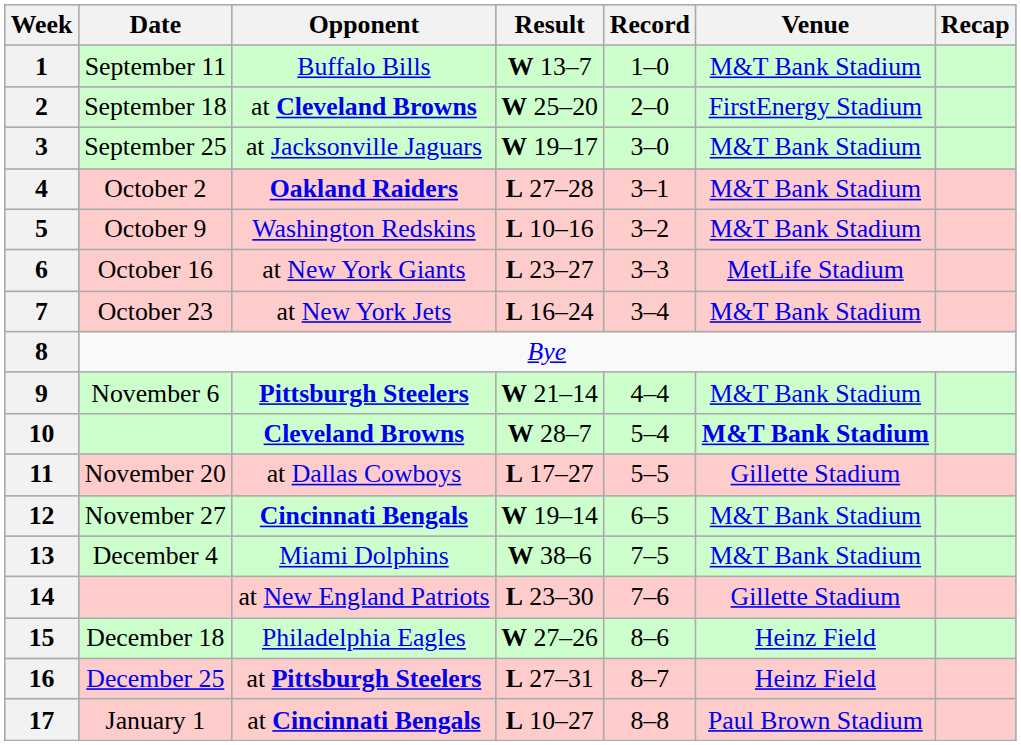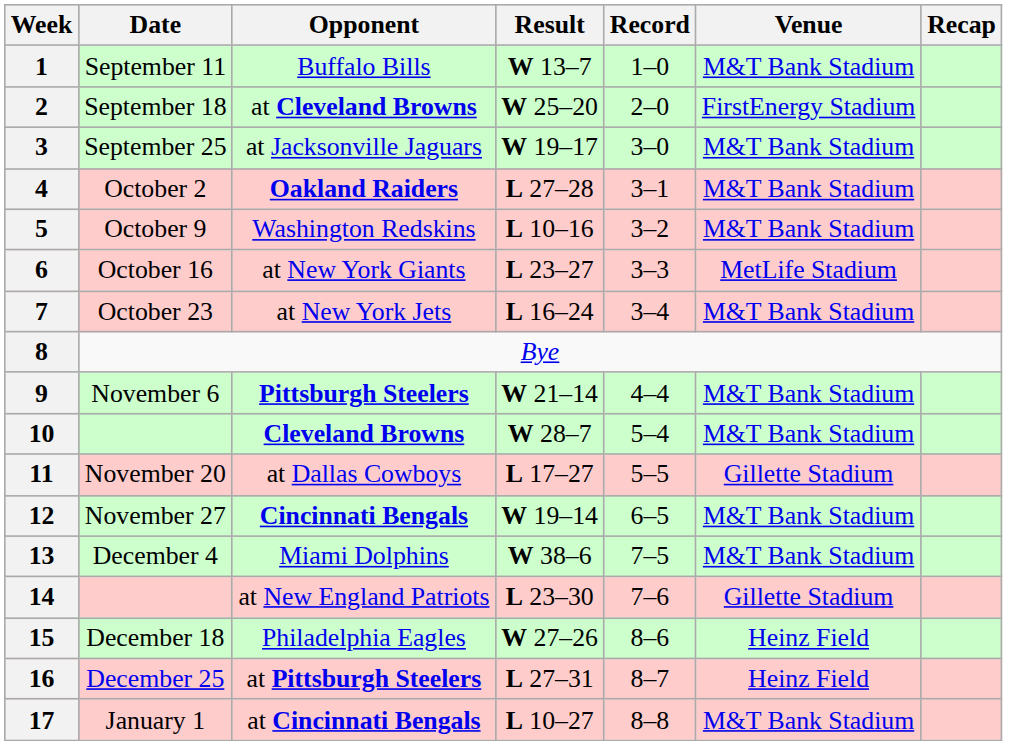(815, 433) bold -> (809, 433) normal
(815, 719) Paul Brown Stadium -> (809, 719) M&T Bank Stadium
